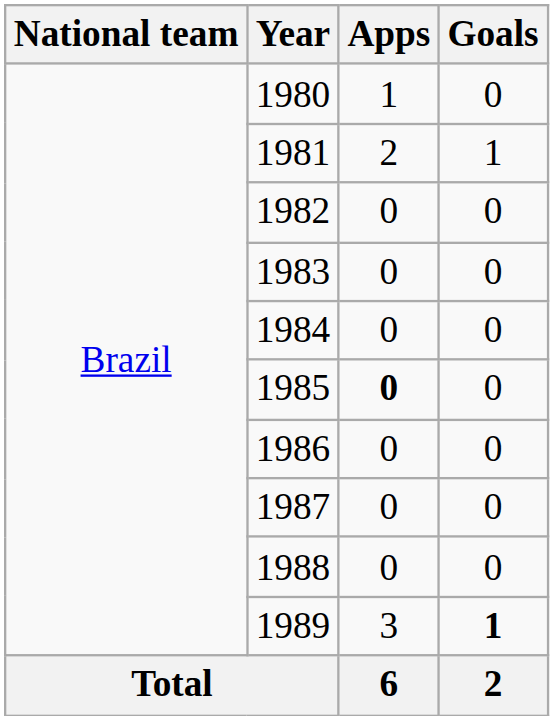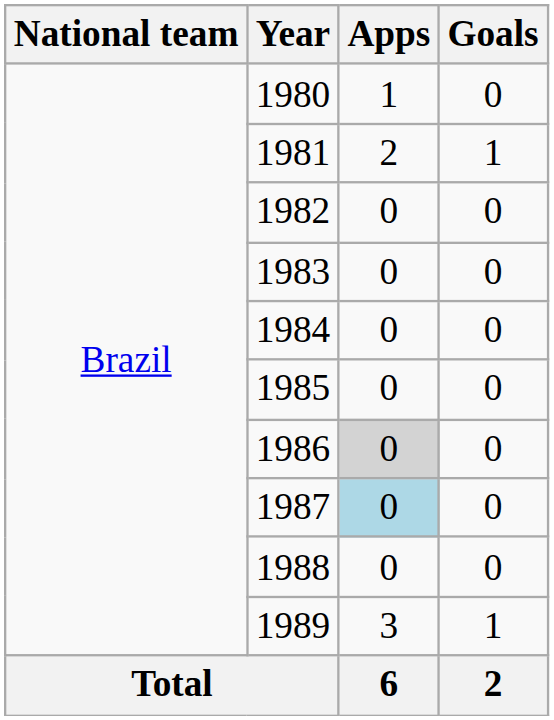(389, 388) bold -> (389, 388) normal
(389, 447) no background -> (389, 447) lightgrey background
(389, 507) no background -> (389, 507) lightblue background
(493, 625) bold -> (493, 625) normal
